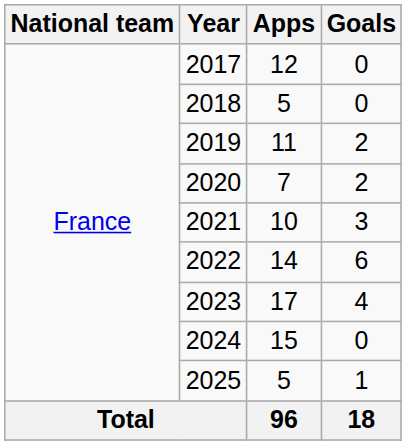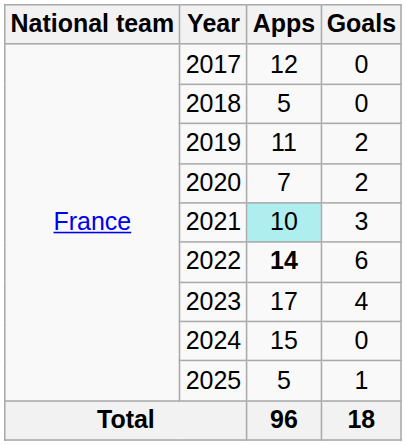(284, 222) no background -> (284, 222) paleturquoise background
(284, 261) normal -> (284, 261) bold
